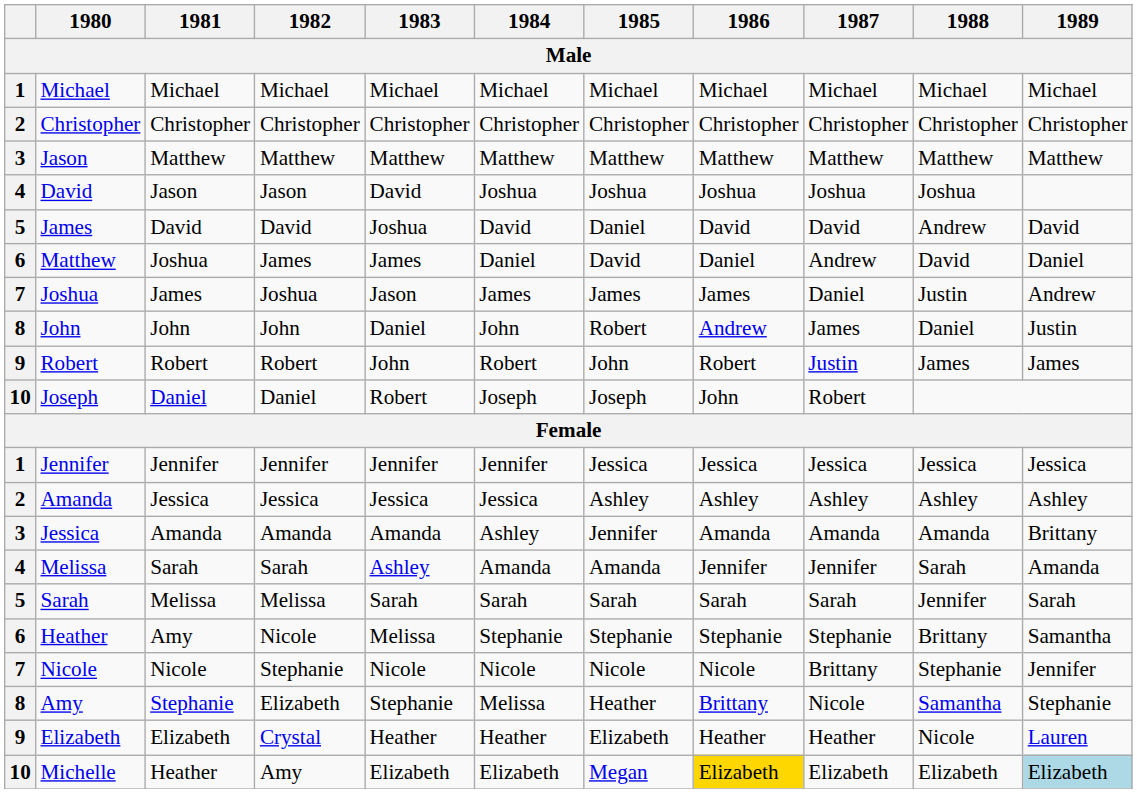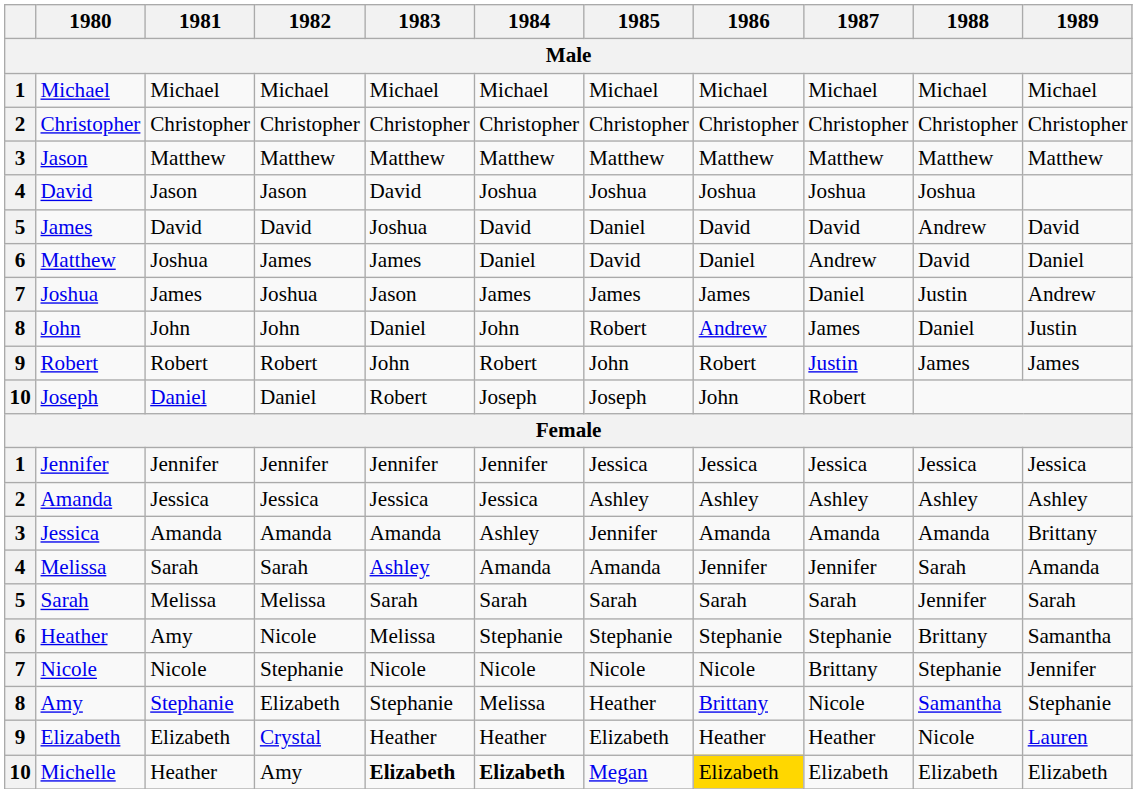(410, 771) normal -> (412, 771) bold
(519, 771) normal -> (522, 771) bold
(1068, 771) lightblue background -> (1068, 771) no background
